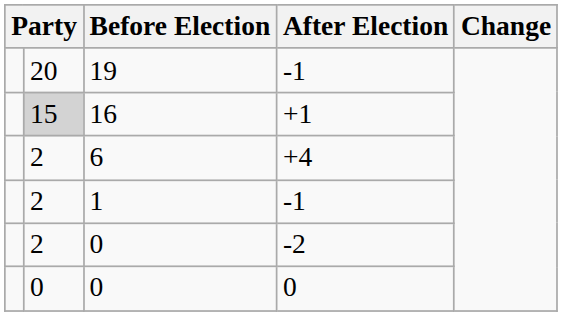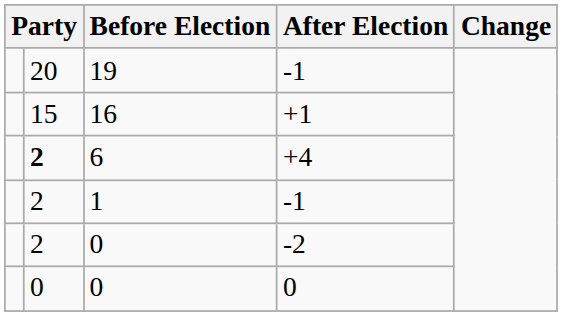(44, 113) lightgrey background -> (44, 113) no background
(37, 157) normal -> (37, 157) bold
